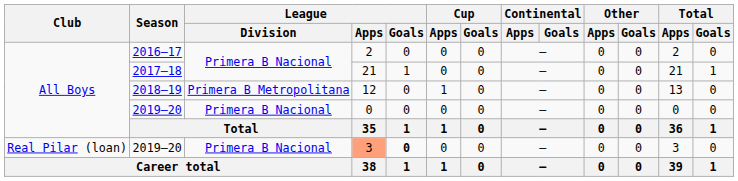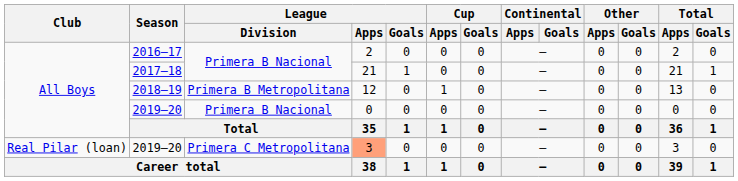(268, 147) Primera B Nacional -> (268, 147) Primera C Metropolitana
(406, 147) bold -> (406, 147) normal
